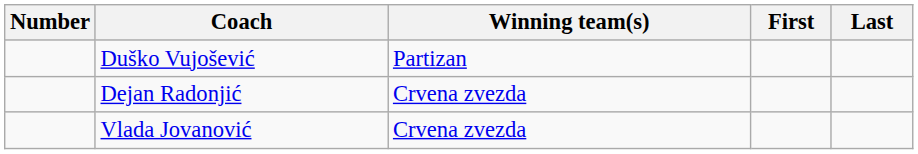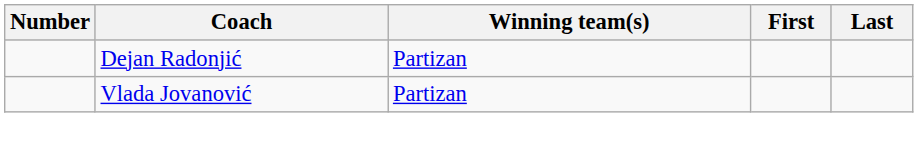- row: (178, 58)
(460, 93) Crvena zvezda -> (430, 58) Partizan
(460, 129) Crvena zvezda -> (430, 93) Partizan
